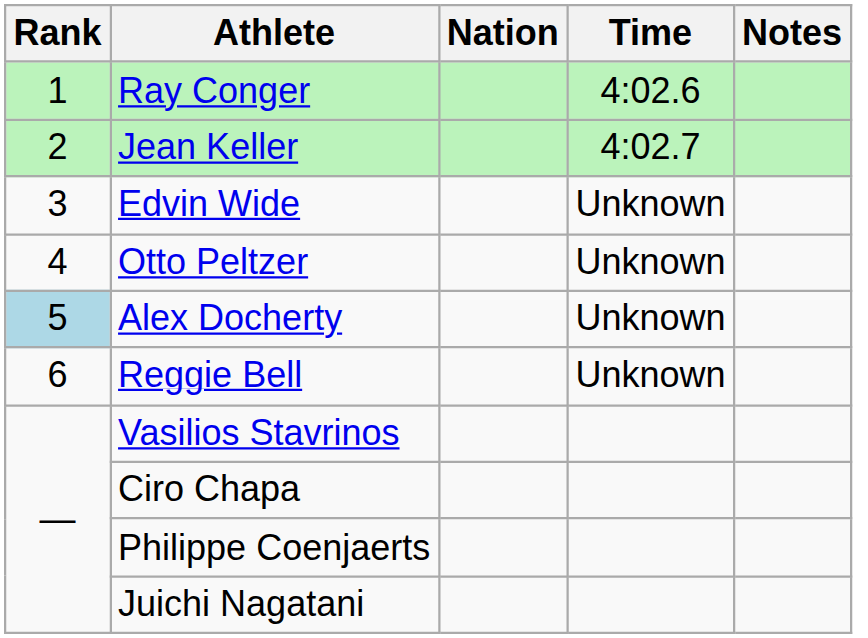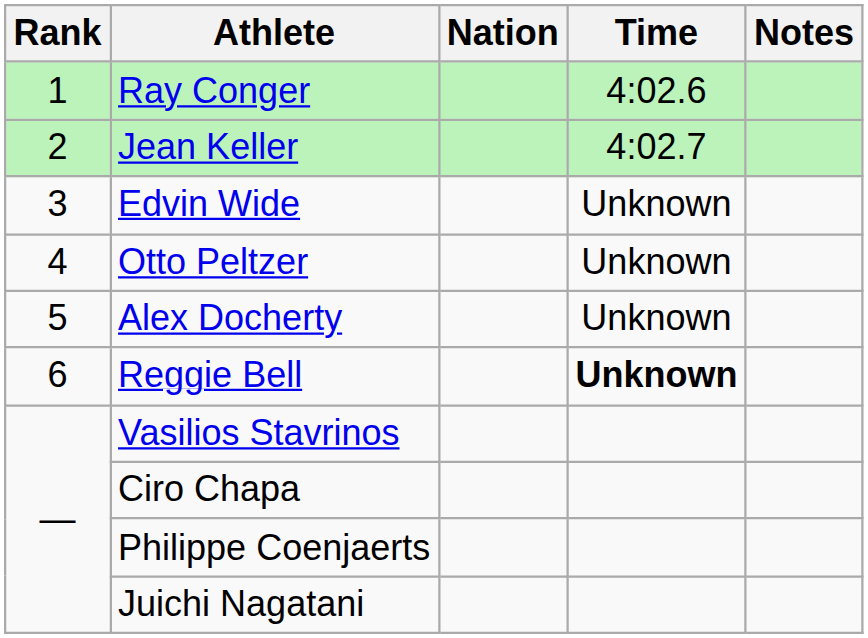(57, 318) lightblue background -> (57, 318) no background
(650, 375) normal -> (656, 375) bold
